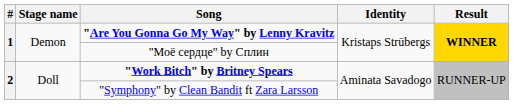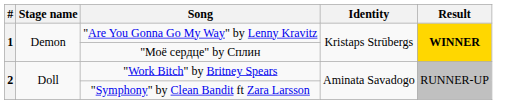(209, 33) bold -> (200, 33) normal
(209, 71) bold -> (200, 71) normal
